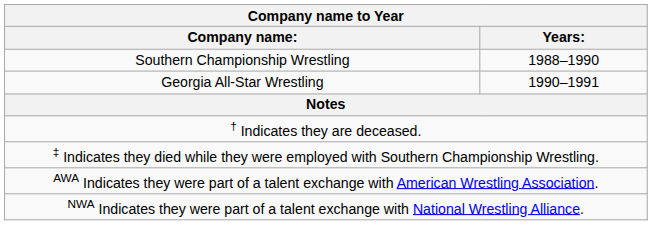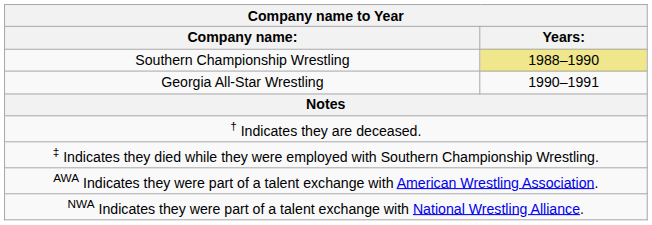(564, 60) no background -> (564, 60) khaki background
